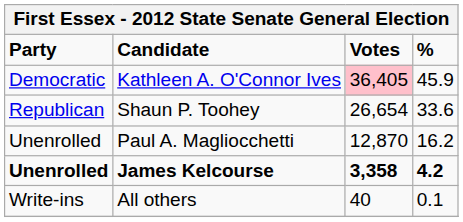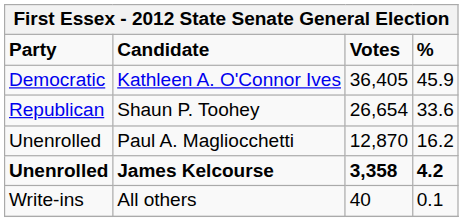(379, 79) pink background -> (379, 79) no background
